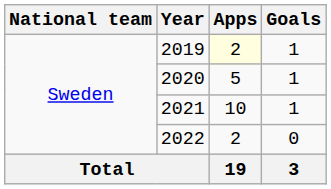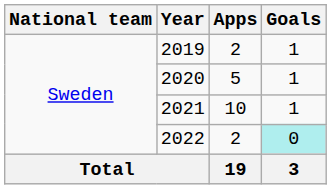(236, 50) lightyellow background -> (236, 50) no background
(294, 139) no background -> (294, 139) paleturquoise background
